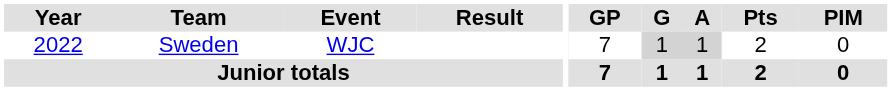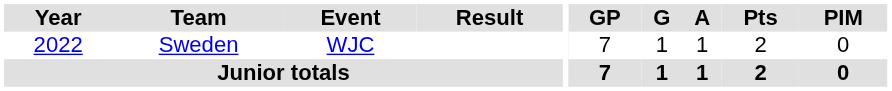(662, 45) lightgrey background -> (662, 45) no background
(702, 45) lightgrey background -> (702, 45) no background
